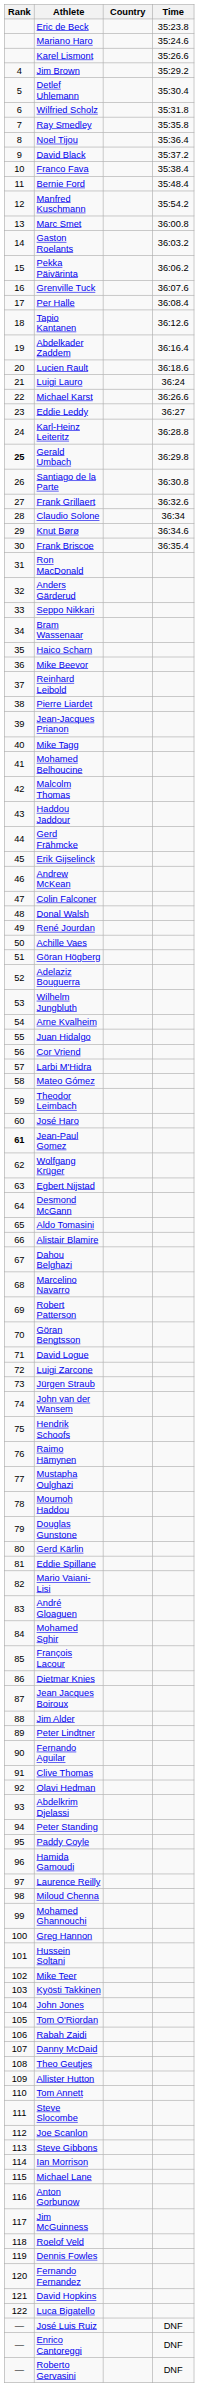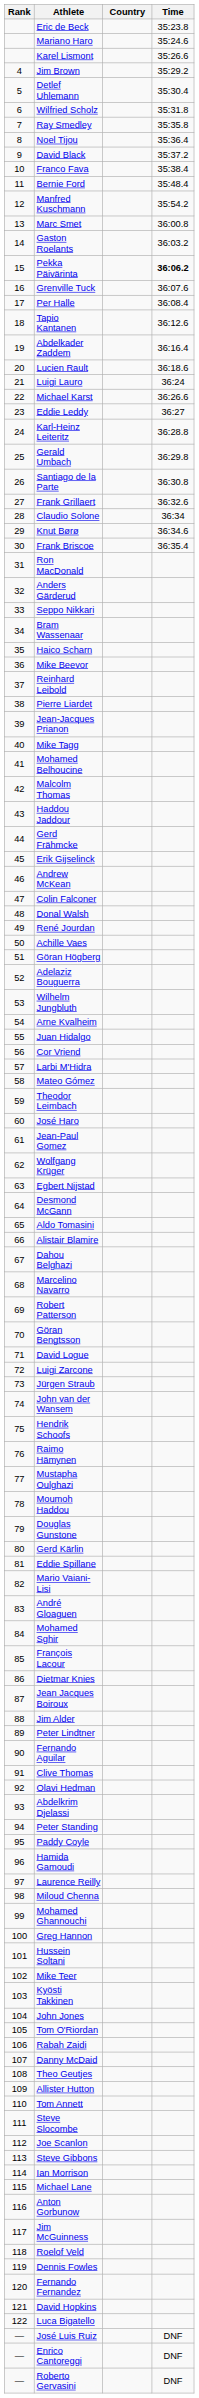(173, 268) normal -> (173, 268) bold
(19, 457) bold -> (19, 457) normal
(19, 1141) bold -> (19, 1141) normal
